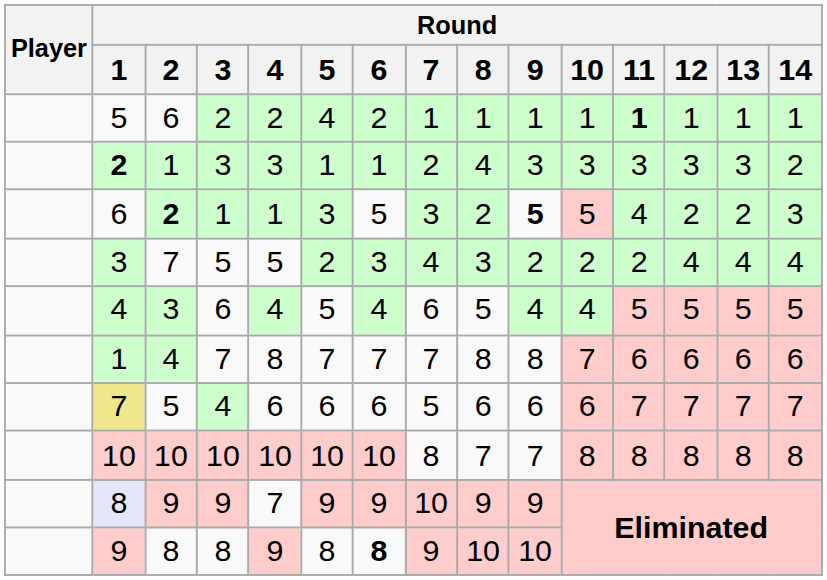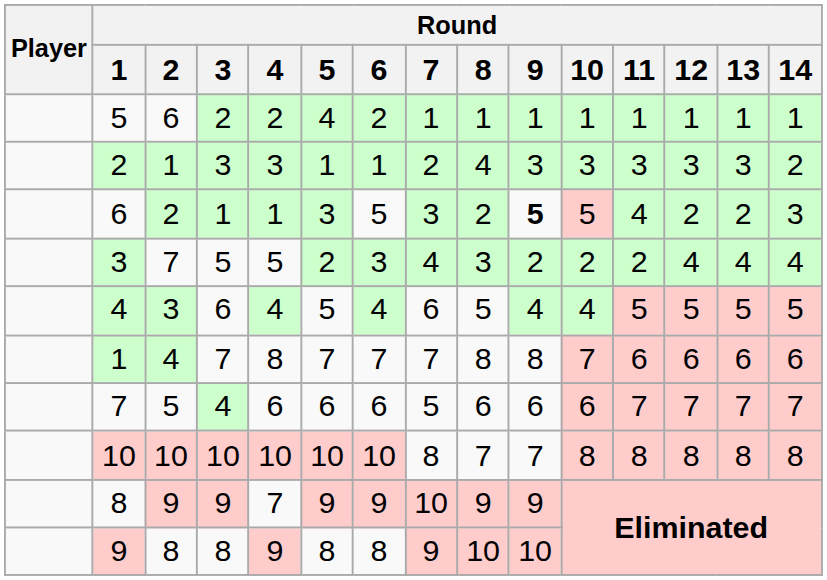(639, 117) bold -> (639, 117) normal
(119, 165) bold -> (119, 165) normal
(171, 213) bold -> (171, 213) normal
(119, 406) khaki background -> (119, 406) no background
(119, 503) lavender background -> (119, 503) no background
(379, 551) bold -> (379, 551) normal
